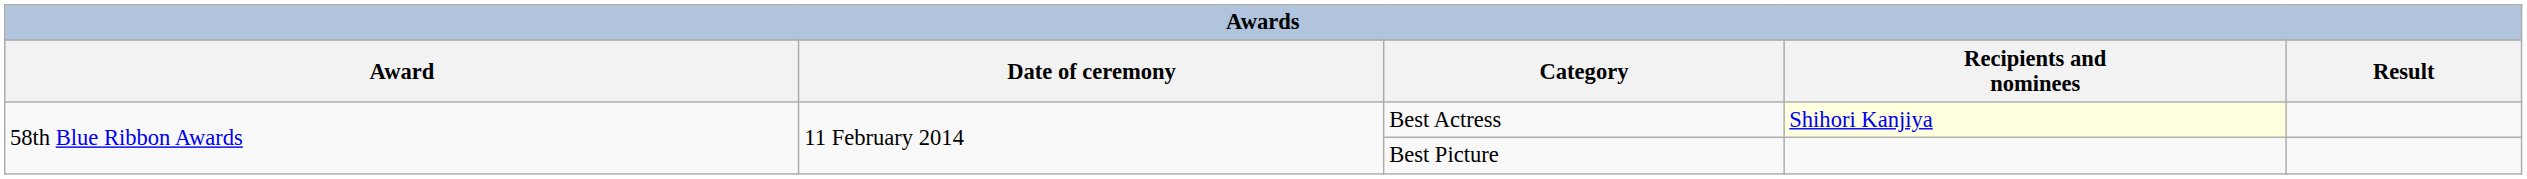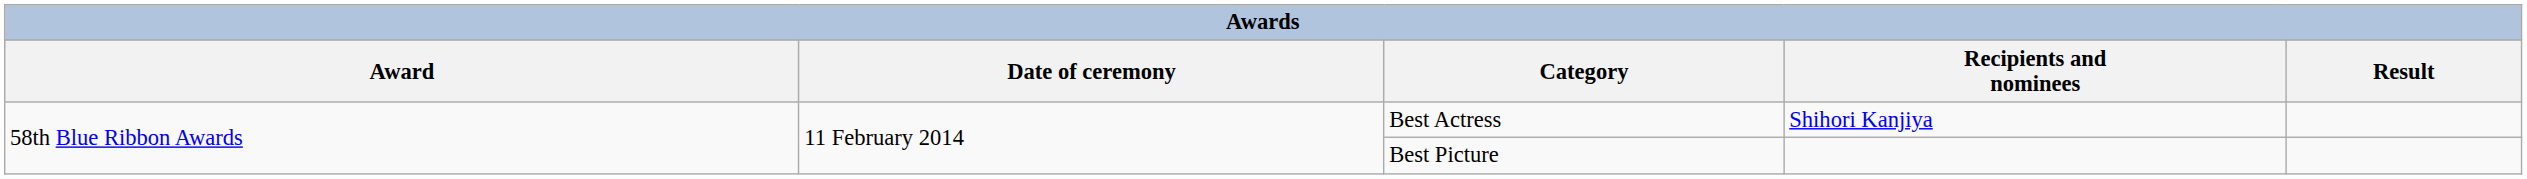(1861, 119) lightyellow background -> (1861, 119) no background
